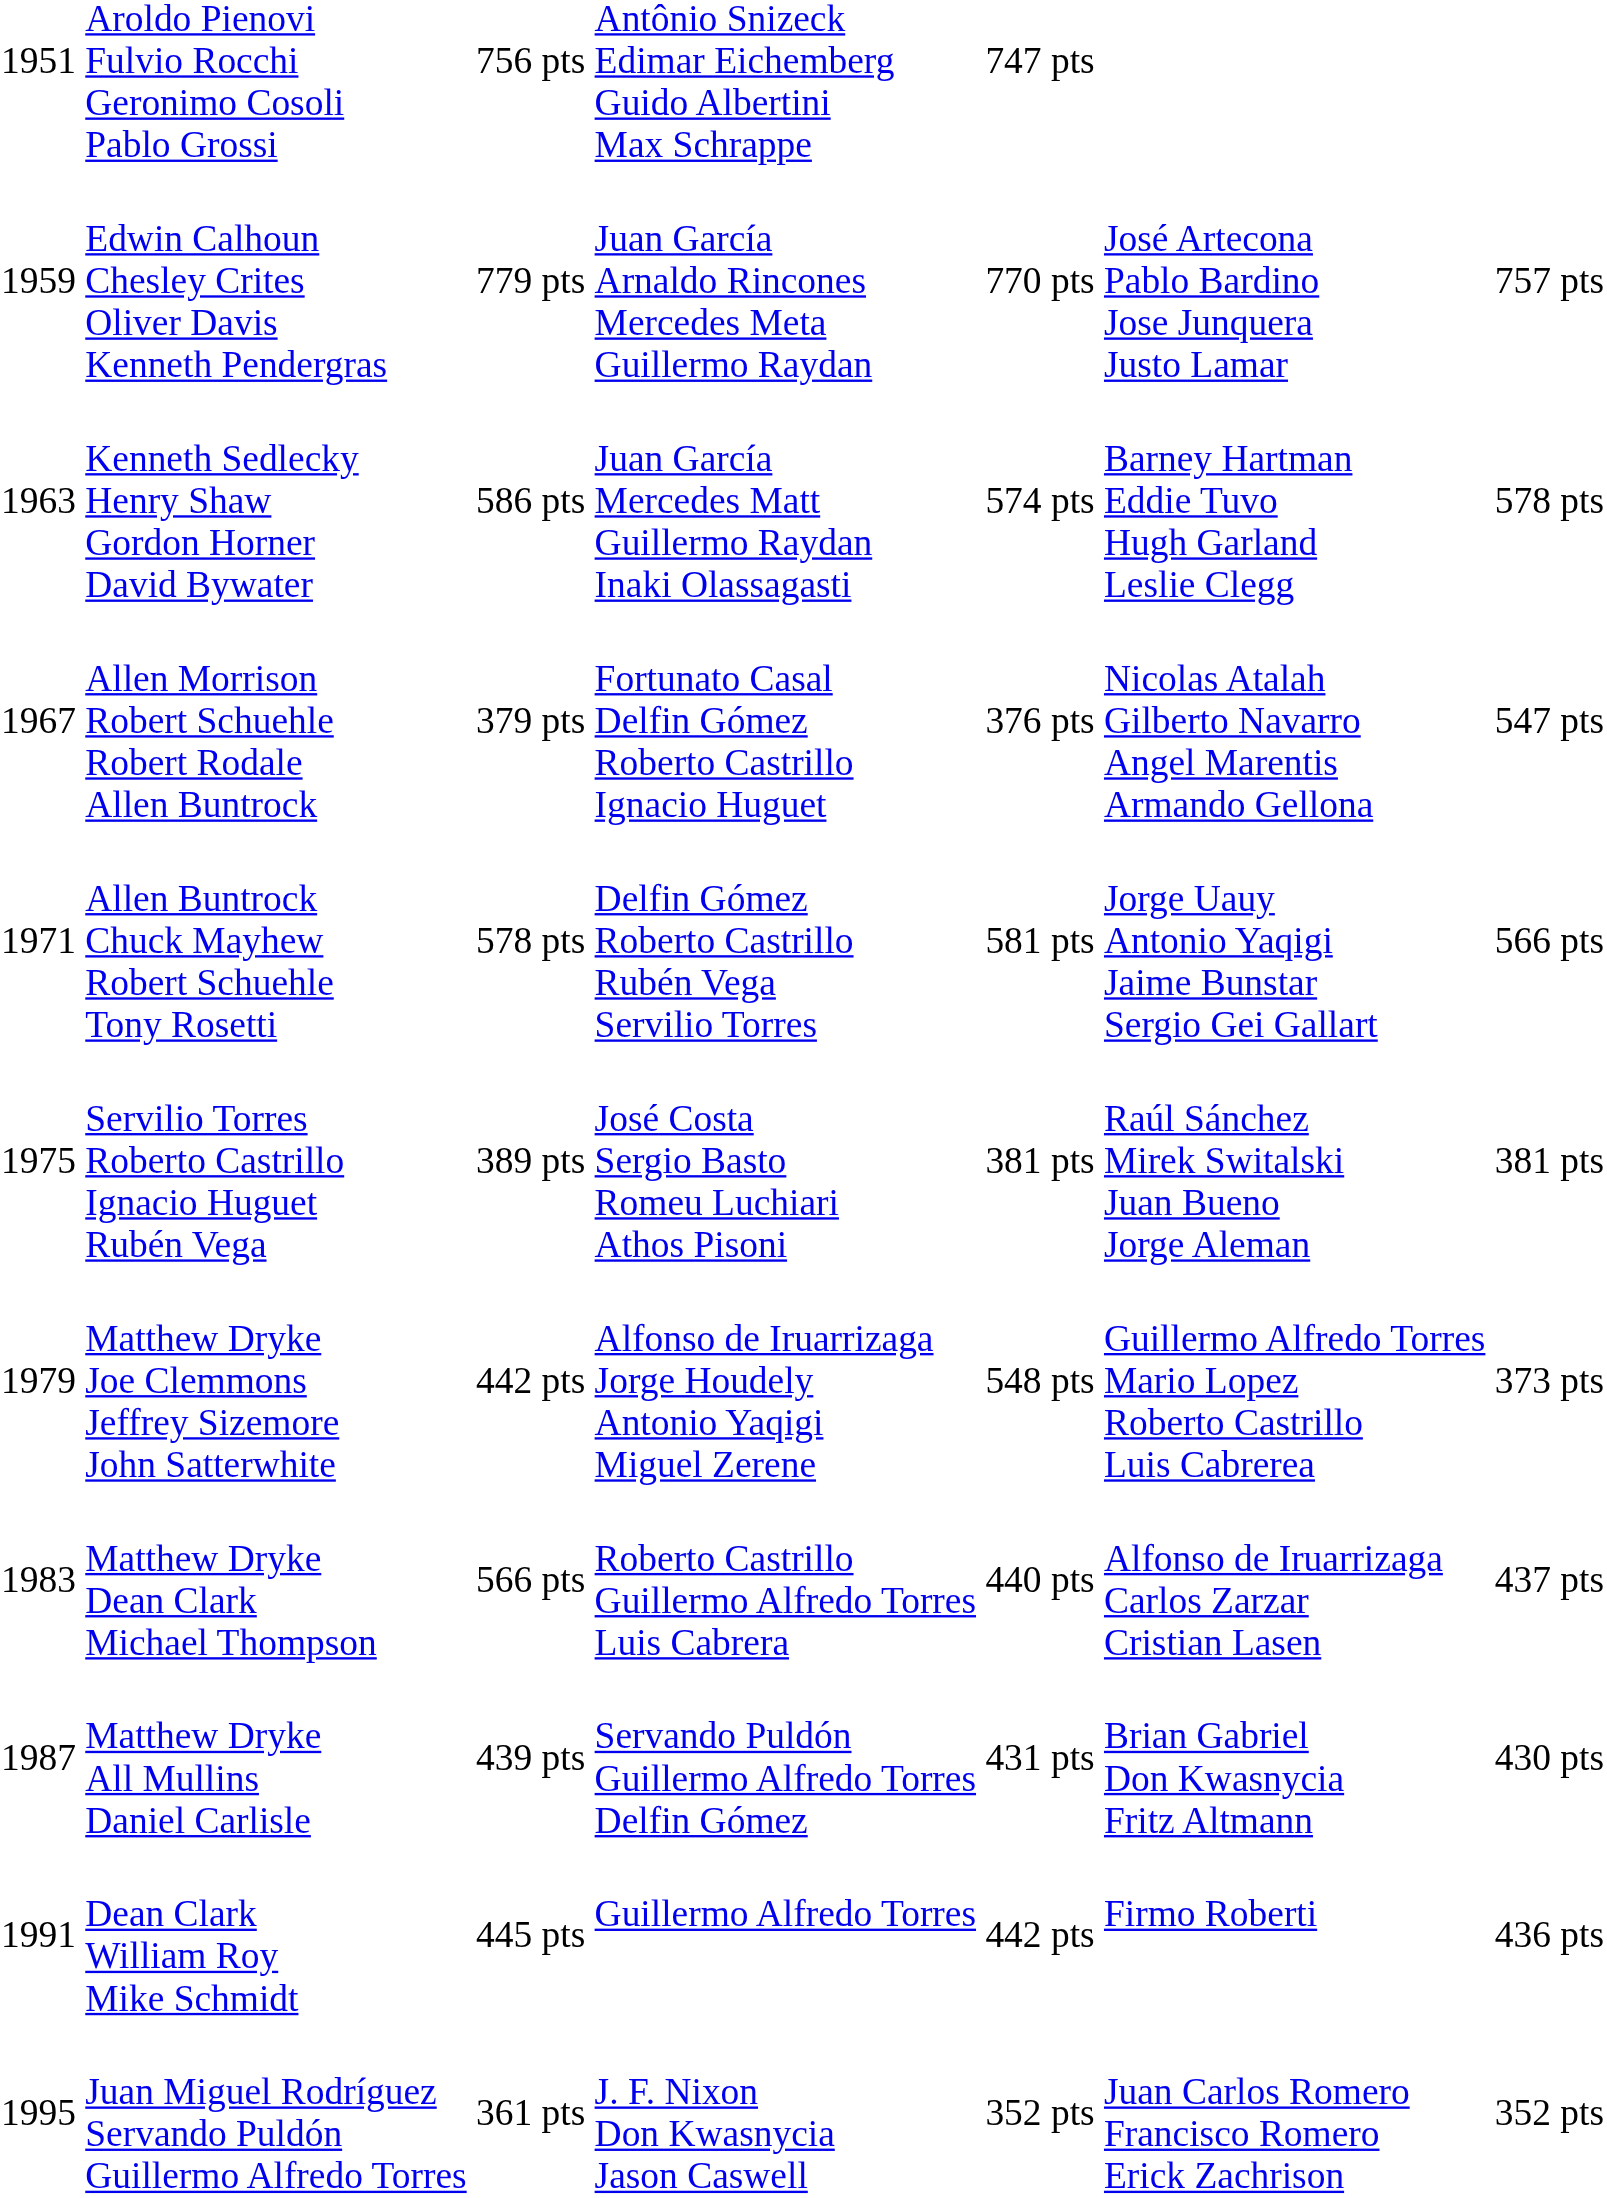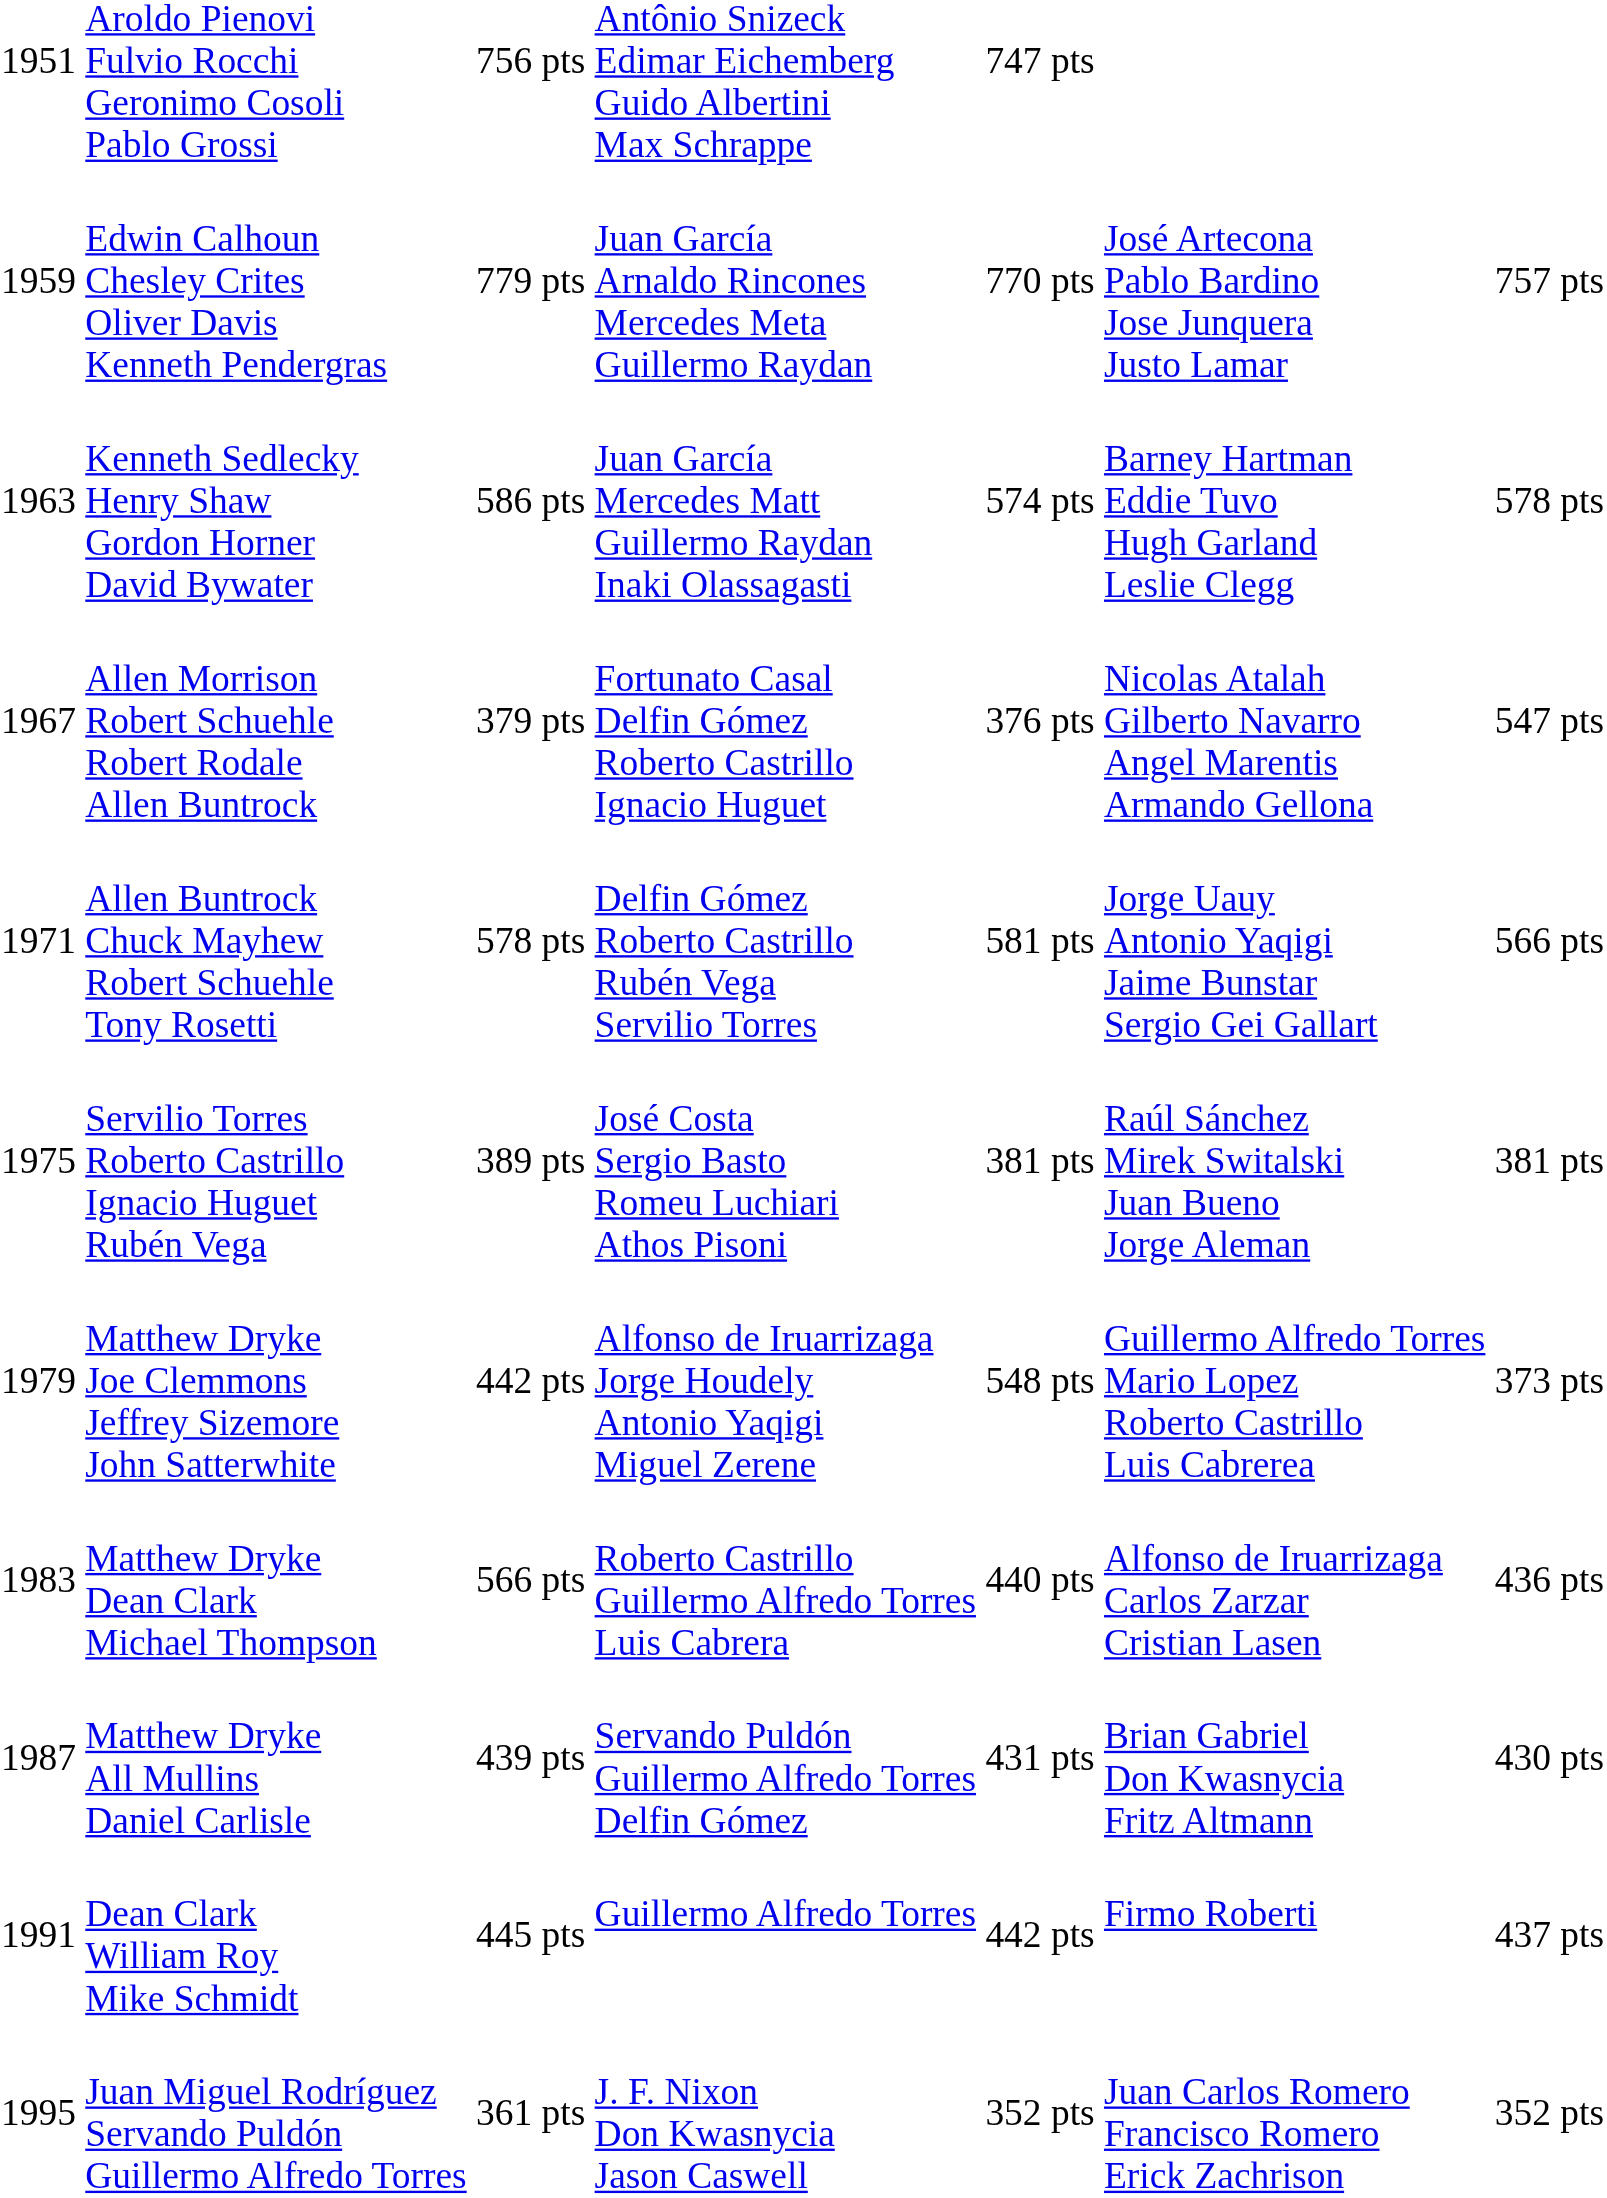(1549, 1579) 437 pts -> (1549, 1579) 436 pts
(1549, 1934) 436 pts -> (1549, 1934) 437 pts
